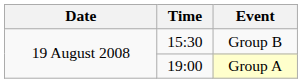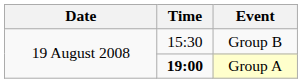(185, 66) normal -> (185, 66) bold
